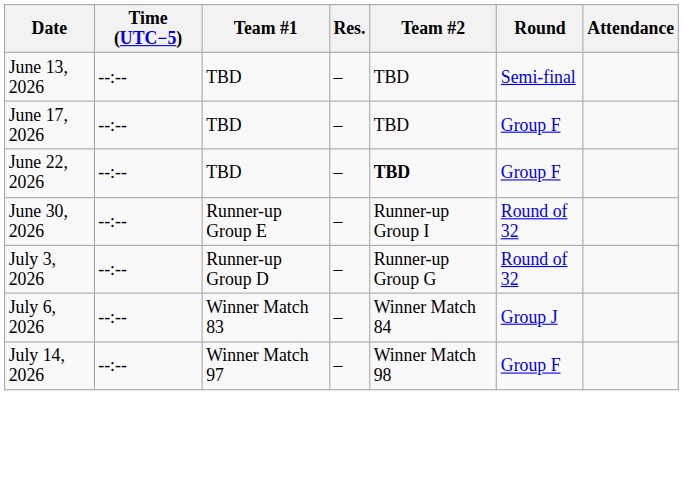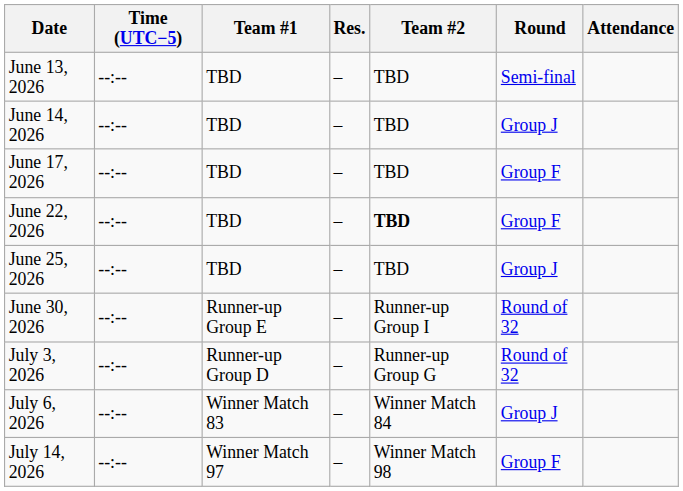+ row: (38, 124)
+ row: (38, 269)
